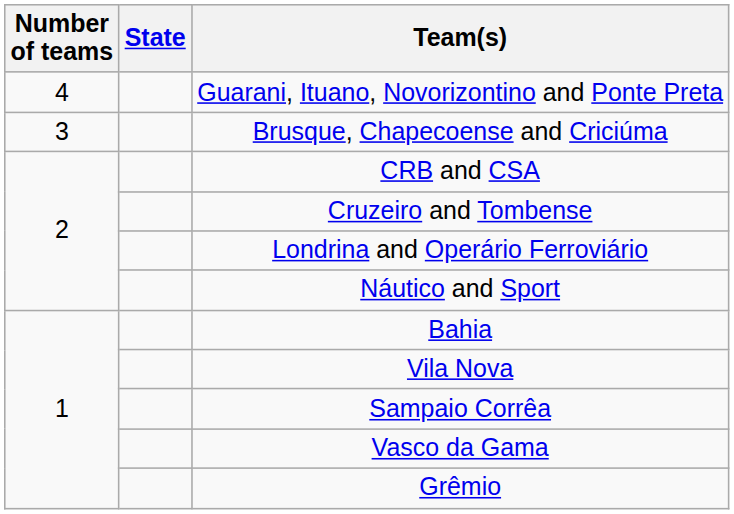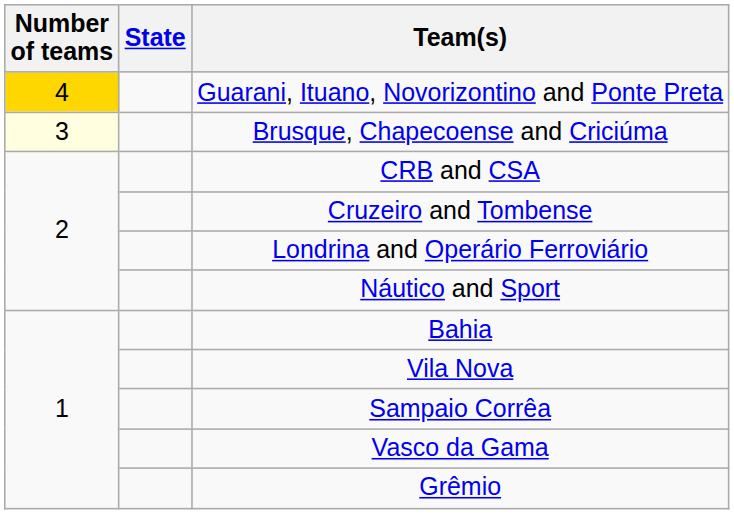(62, 91) no background -> (62, 91) gold background
(62, 131) no background -> (62, 131) lightyellow background
